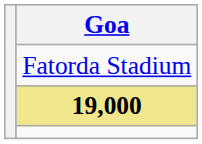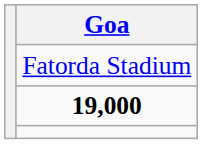(107, 105) khaki background -> (107, 105) no background
